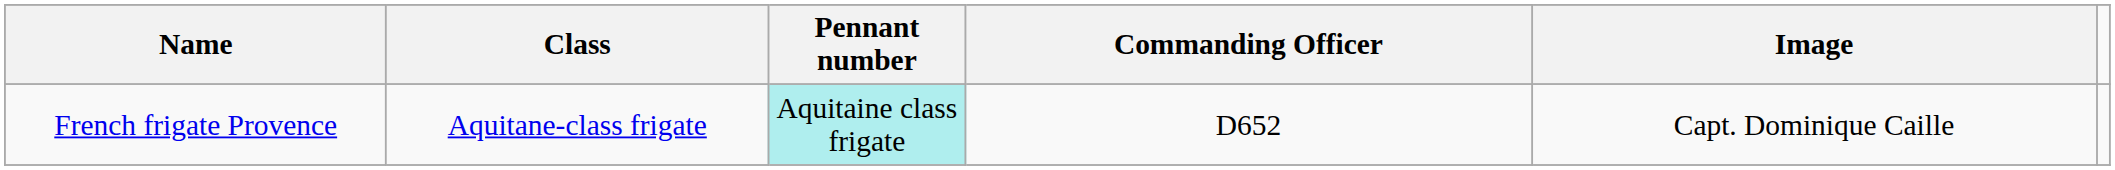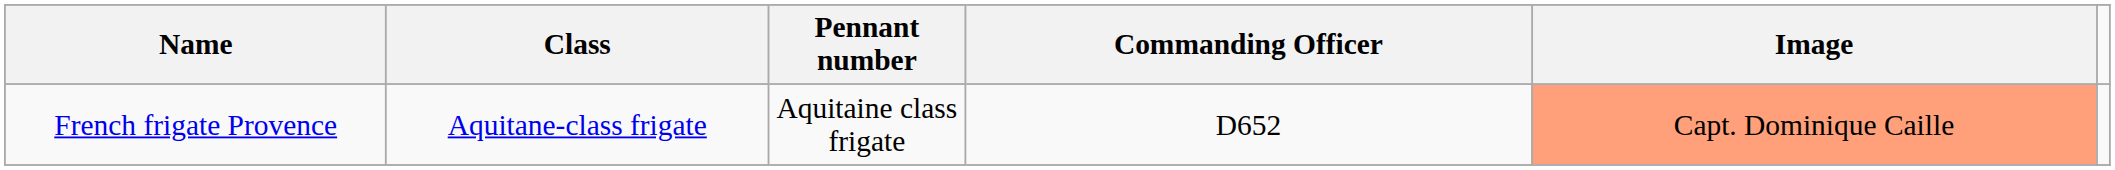(867, 124) paleturquoise background -> (867, 124) no background
(1814, 124) no background -> (1814, 124) lightsalmon background
